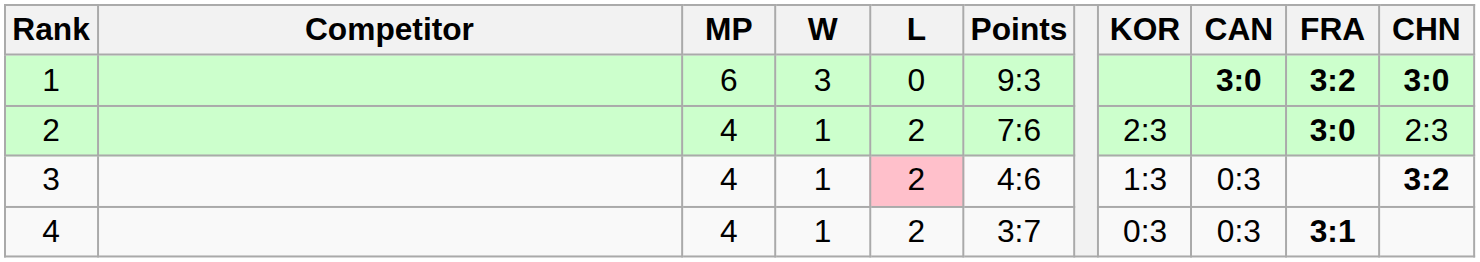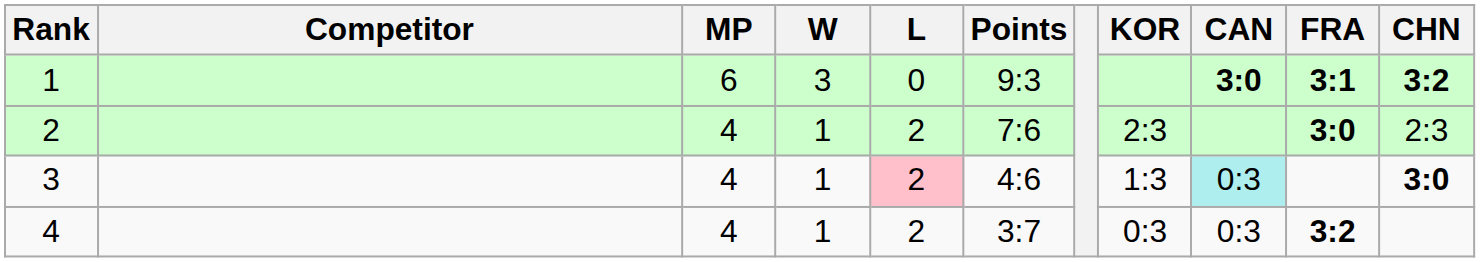(1333, 79) 3:2 -> (1333, 79) 3:1
(1426, 79) 3:0 -> (1426, 79) 3:2
(1239, 180) no background -> (1239, 180) paleturquoise background
(1426, 180) 3:2 -> (1426, 180) 3:0
(1333, 230) 3:1 -> (1333, 230) 3:2
